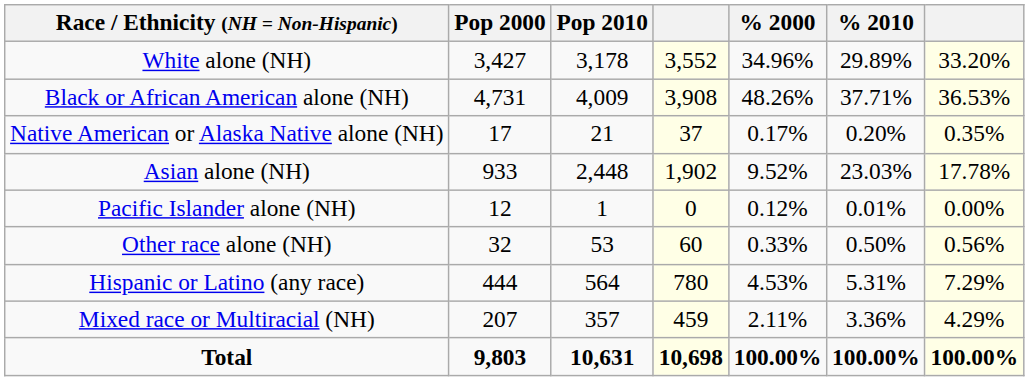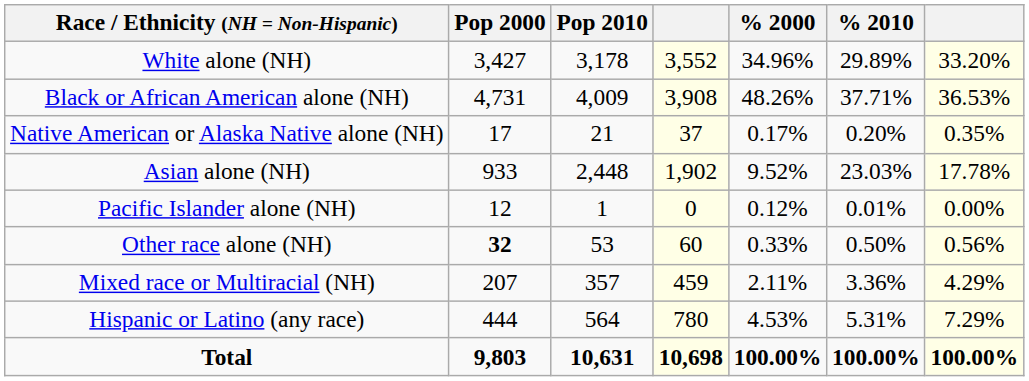(500, 245) normal -> (500, 245) bold
rows swapped: (227, 319) <-> (227, 282)
